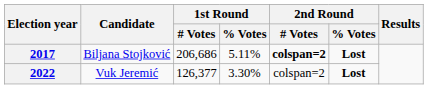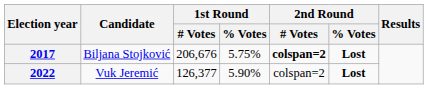(196, 53) 206,686 -> (196, 53) 206,676
(244, 53) 5.11% -> (244, 53) 5.75%
(244, 73) 3.30% -> (244, 73) 5.90%
